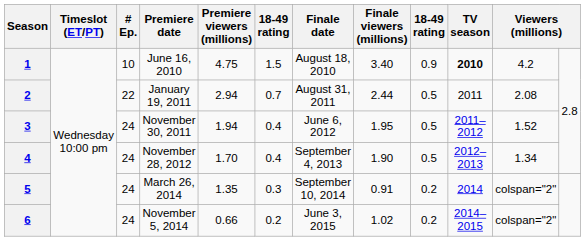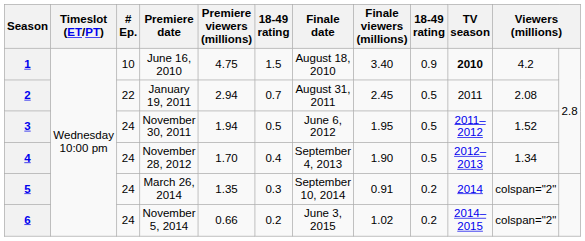(382, 95) 2.44 -> (382, 95) 2.45
(273, 126) 0.4 -> (273, 126) 0.5
